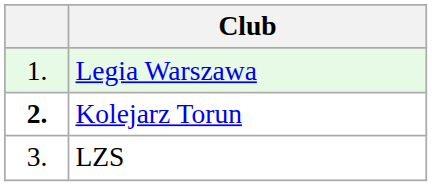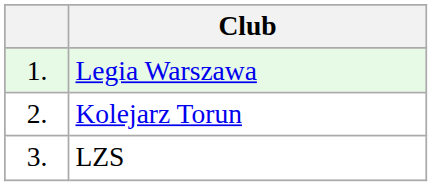(37, 113) bold -> (37, 113) normal
